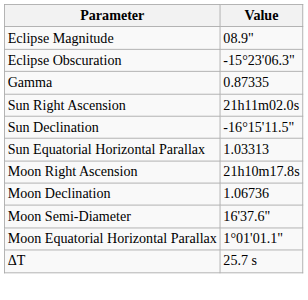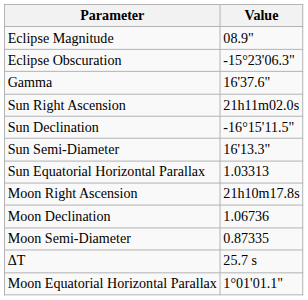(246, 82) 0.87335 -> (247, 82) 16'37.6"
+ row: (63, 149)
(247, 216) 16'37.6" -> (246, 238) 0.87335
rows swapped: (112, 238) <-> (17, 261)
